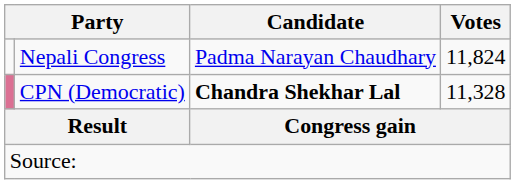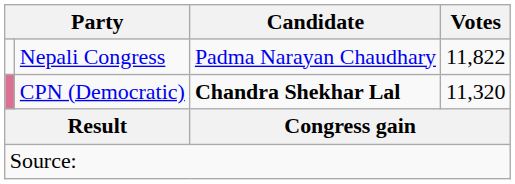(476, 56) 11,824 -> (476, 56) 11,822
(476, 91) 11,328 -> (476, 91) 11,320
